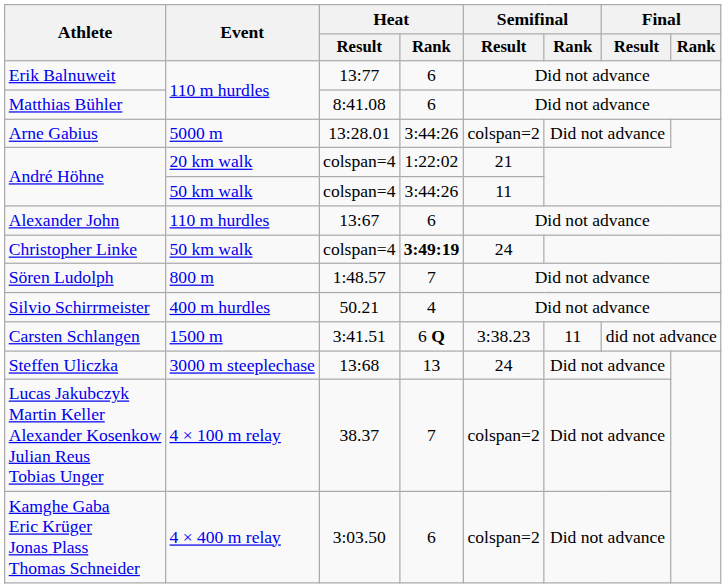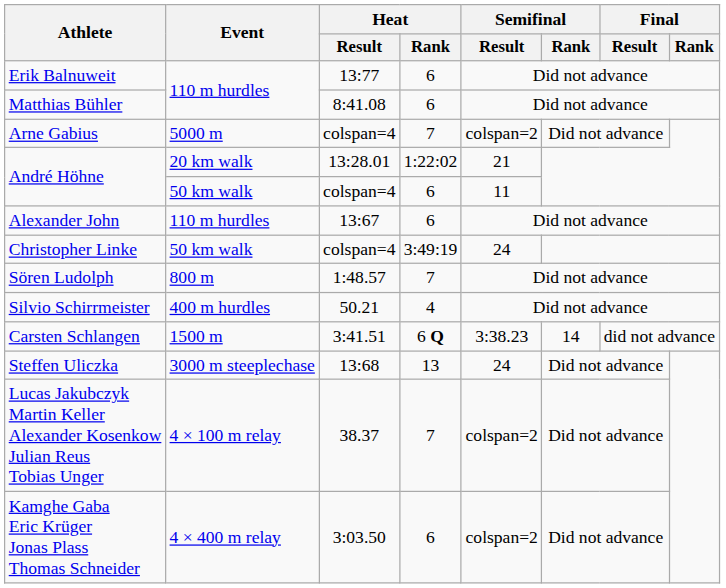(359, 133) 13:28.01 -> (359, 133) colspan=4
(431, 133) 3:44:26 -> (430, 133) 7
(359, 162) colspan=4 -> (359, 162) 13:28.01
(431, 191) 3:44:26 -> (430, 191) 6
(431, 249) bold -> (430, 249) normal
(573, 336) 11 -> (571, 336) 14
